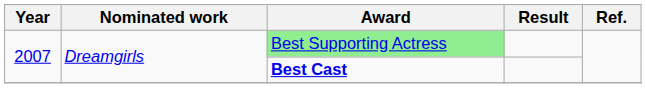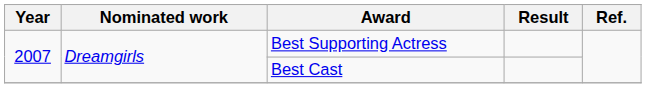(359, 43) lightgreen background -> (359, 43) no background
(309, 69) bold -> (307, 69) normal
